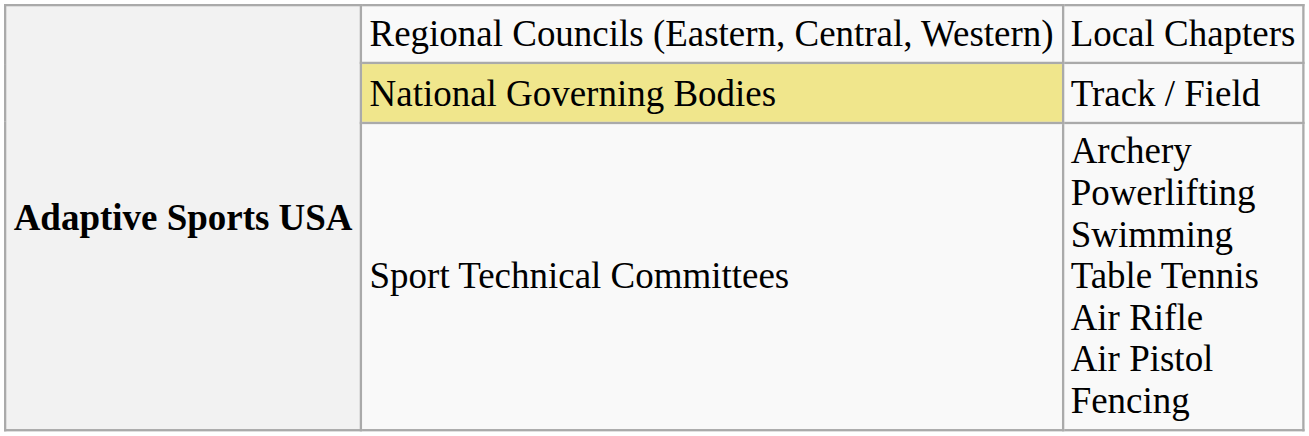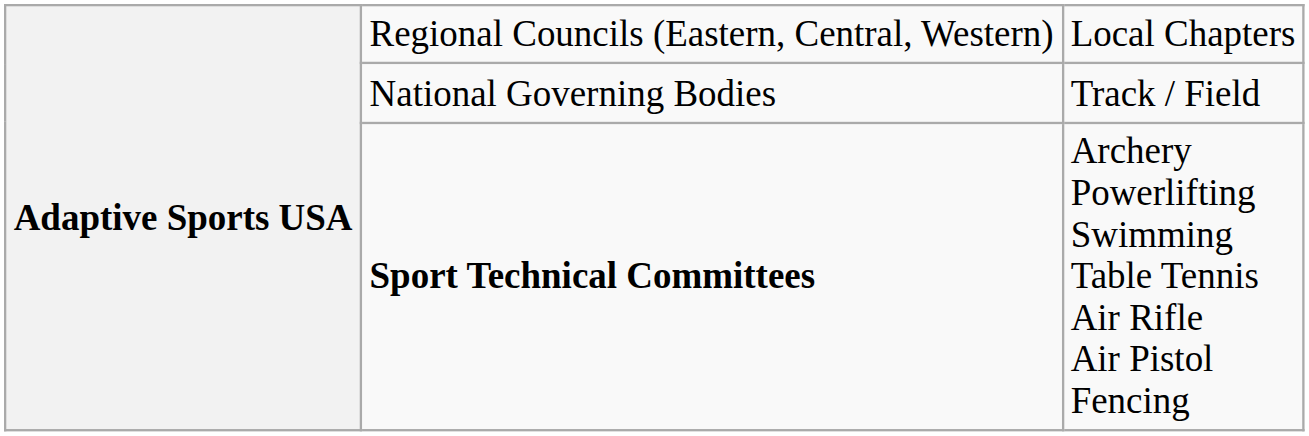(573, 92) khaki background -> (573, 92) no background
(579, 275) normal -> (592, 275) bold
